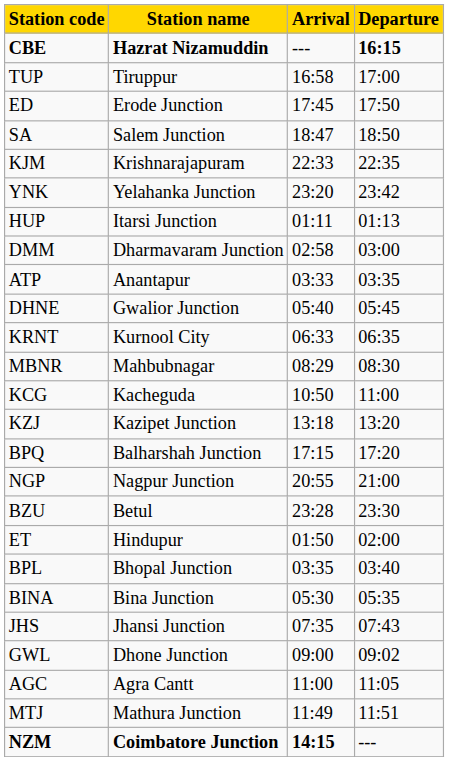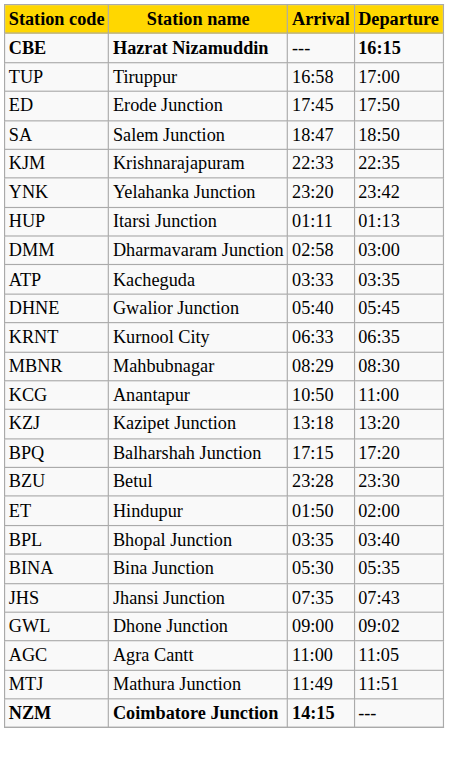(151, 279) Anantapur -> (154, 279) Kacheguda
(154, 395) Kacheguda -> (151, 395) Anantapur
- row: (27, 481)
